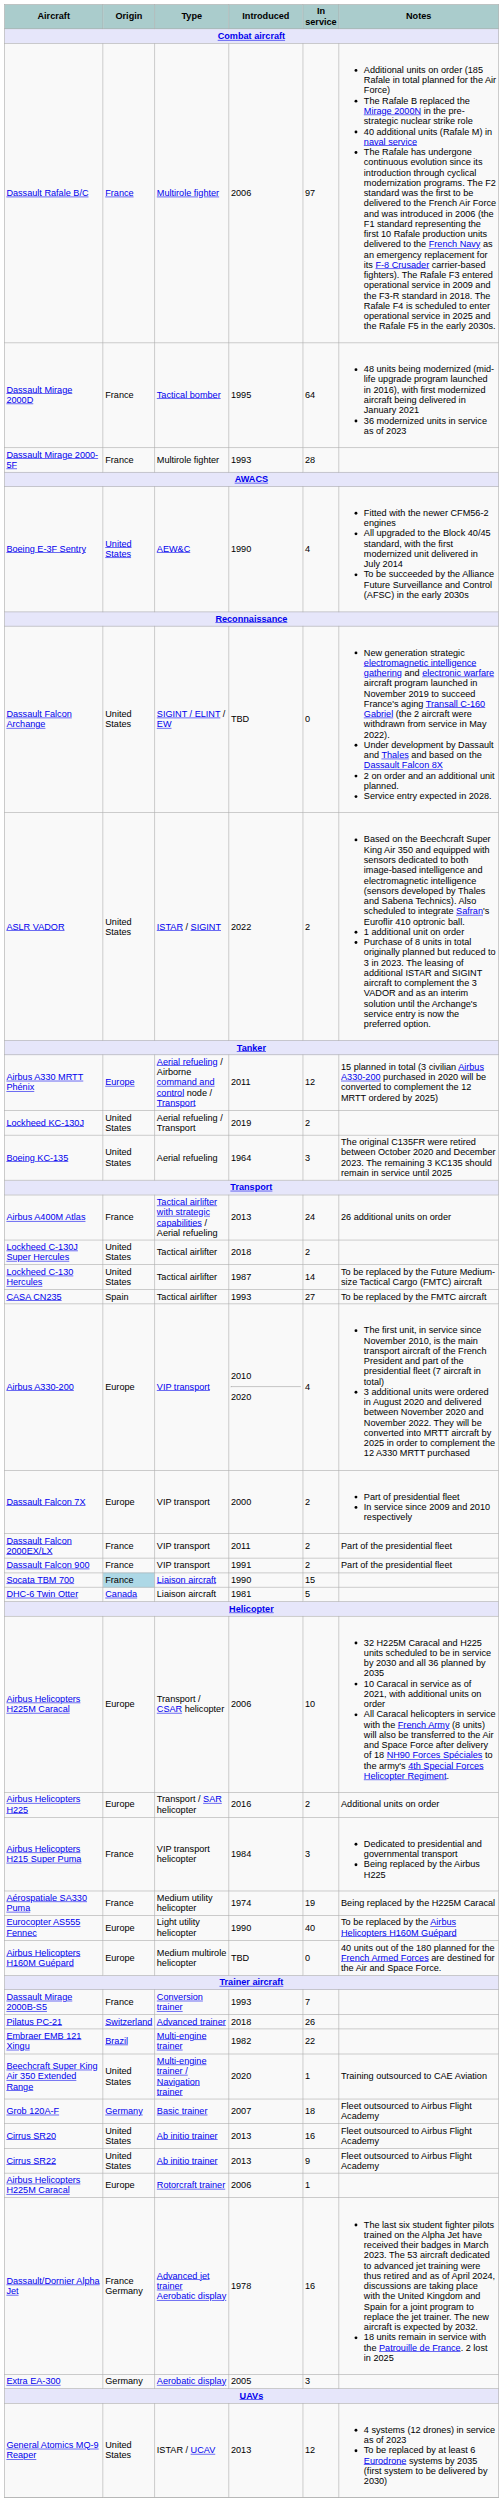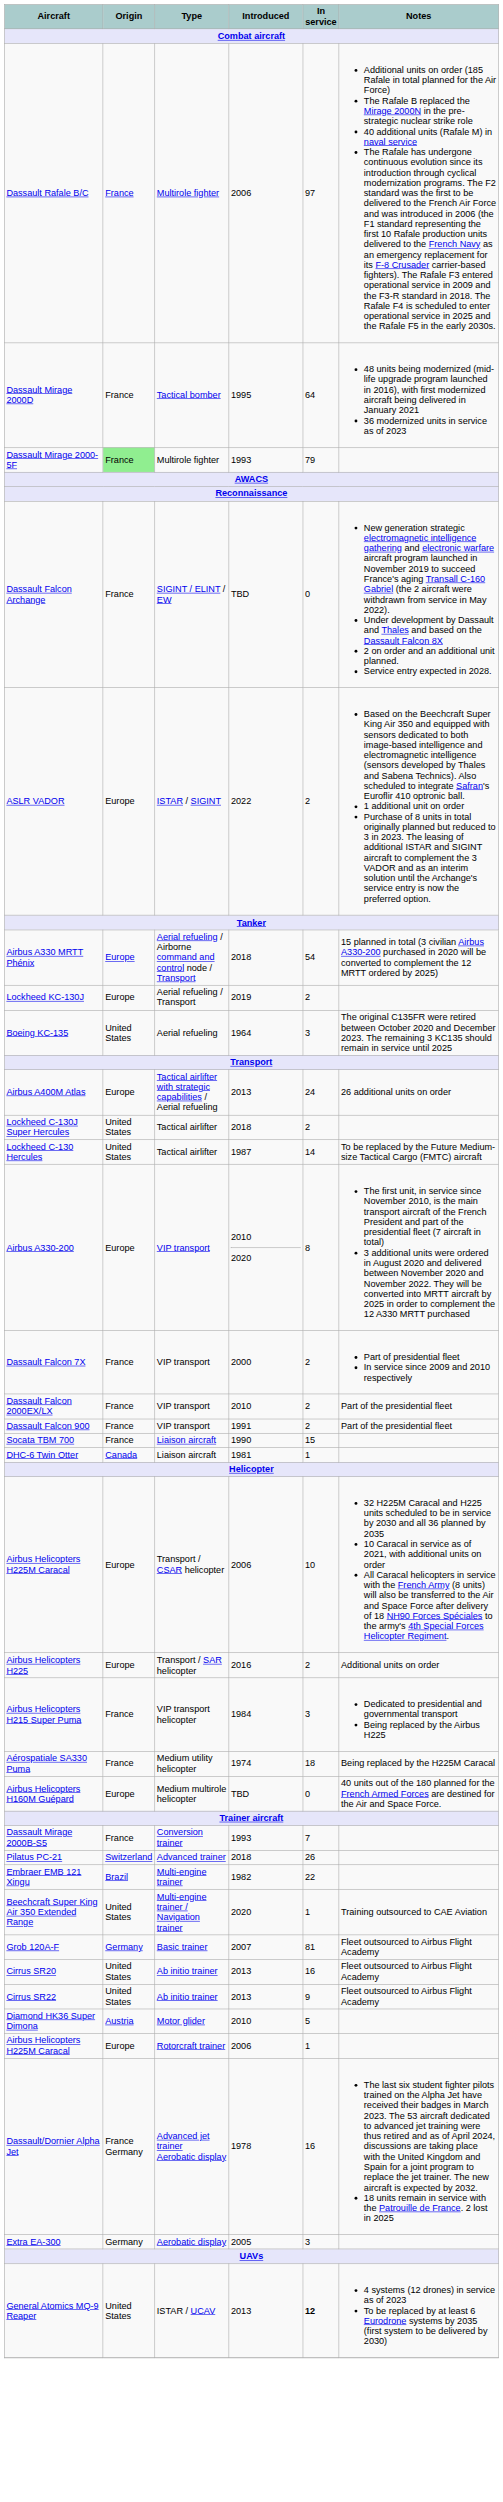(119, 460) no background -> (119, 460) lightgreen background
(310, 460) 28 -> (310, 460) 79
- row: (46, 549)
(118, 719) United States -> (119, 594) France
(118, 926) United States -> (120, 801) Europe
(241, 1082) 2011 -> (241, 957) 2018
(310, 1082) 12 -> (310, 957) 54
(118, 1122) United States -> (120, 997) Europe
(119, 1217) France -> (120, 1092) Europe
- row: (34, 1296)
(308, 1387) 4 -> (308, 1247) 8
(120, 1501) Europe -> (119, 1362) France
(241, 1546) 2011 -> (241, 1406) 2010
(119, 1580) lightblue background -> (119, 1440) no background
(308, 1594) 5 -> (308, 1455) 1
(310, 1903) 19 -> (310, 1763) 18
- row: (43, 1928)
(310, 2111) 18 -> (310, 1947) 81
+ row: (51, 2021)
(310, 2450) normal -> (310, 2310) bold
